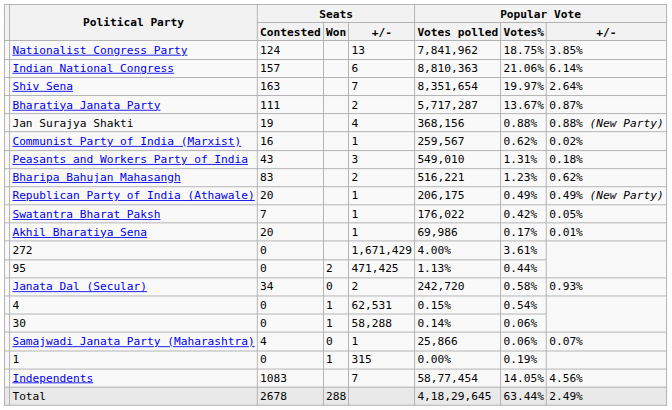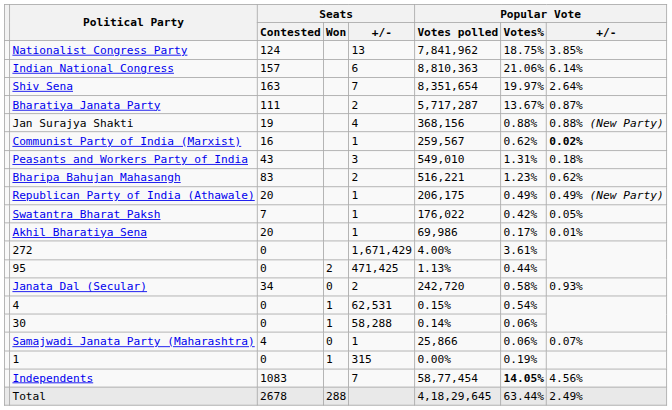(566, 141) normal -> (566, 141) bold
(524, 378) normal -> (524, 378) bold
